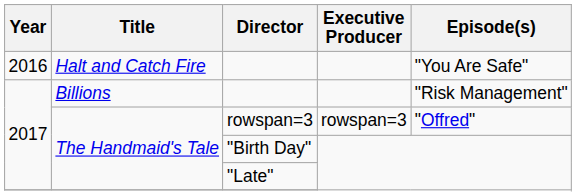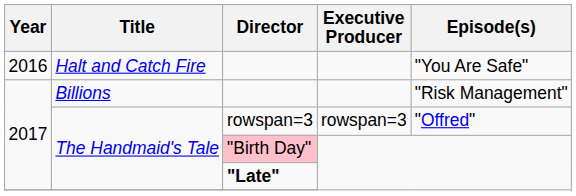(269, 148) no background -> (269, 148) pink background
(250, 176) normal -> (253, 176) bold
